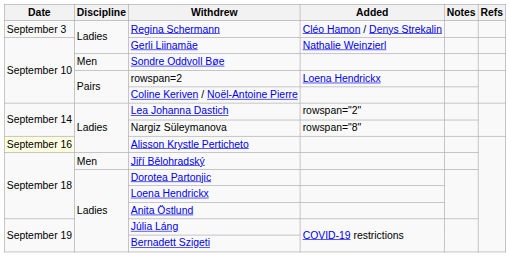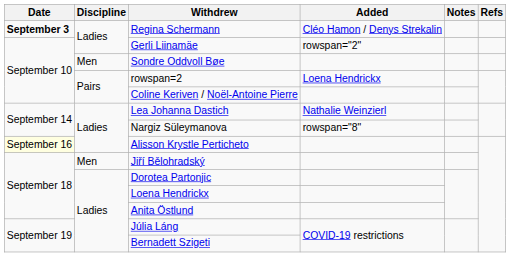(36, 29) normal -> (38, 29) bold
(344, 45) Nathalie Weinzierl -> (332, 45) rowspan="2"
(332, 111) rowspan="2" -> (344, 111) Nathalie Weinzierl
